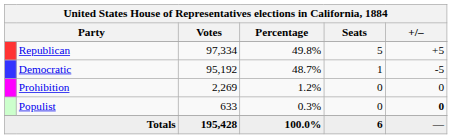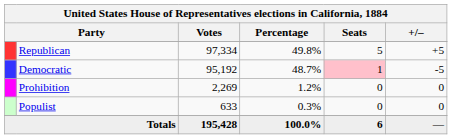(380, 69) no background -> (380, 69) pink background
(441, 106) bold -> (441, 106) normal
